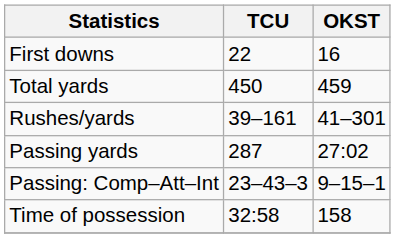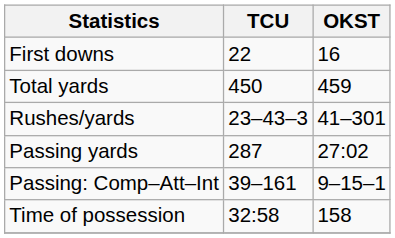(262, 118) 39–161 -> (268, 118) 23–43–3
(268, 183) 23–43–3 -> (262, 183) 39–161
